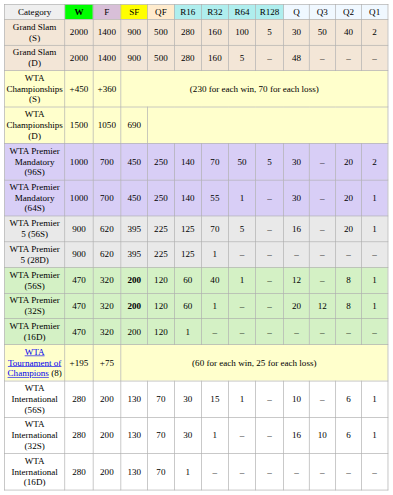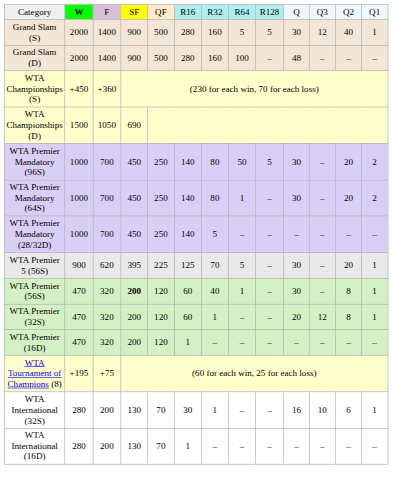(242, 32) 100 -> (242, 32) 5
(322, 32) 50 -> (322, 32) 12
(375, 32) 2 -> (375, 32) 1
(242, 58) 5 -> (242, 58) 100
(215, 162) 70 -> (215, 162) 80
(215, 198) 55 -> (215, 198) 80
(375, 198) 1 -> (375, 198) 2
+ row: (35, 234)
(296, 229) 16 -> (296, 265) 30
- row: (35, 255)
(296, 280) 12 -> (296, 291) 30
(134, 306) bold -> (134, 317) normal
- row: (35, 399)
